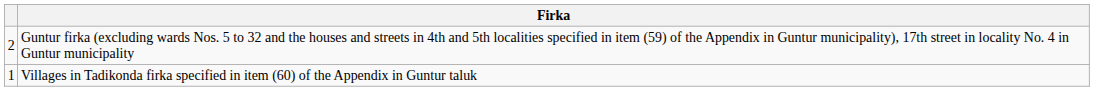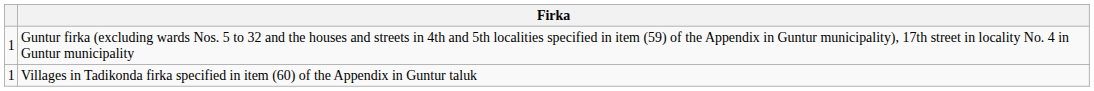(11, 45) 2 -> (11, 45) 1
